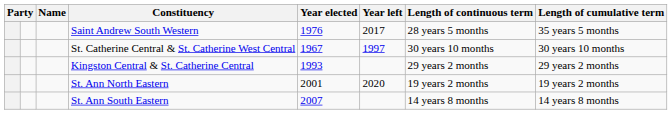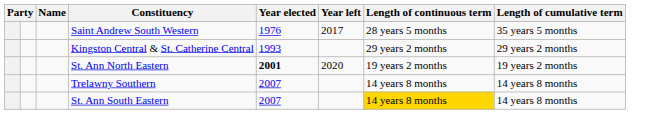- row: (183, 48)
(311, 83) normal -> (270, 65) bold
+ row: (113, 83)
(448, 100) no background -> (406, 100) gold background
